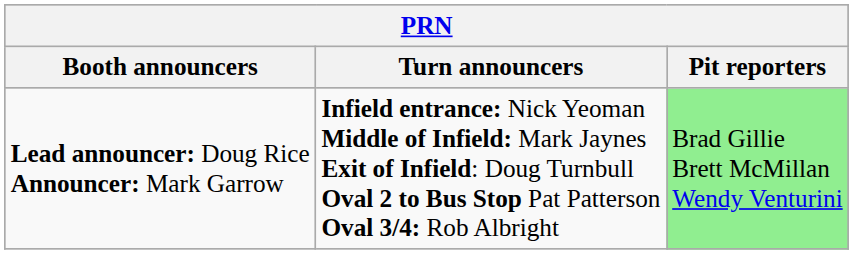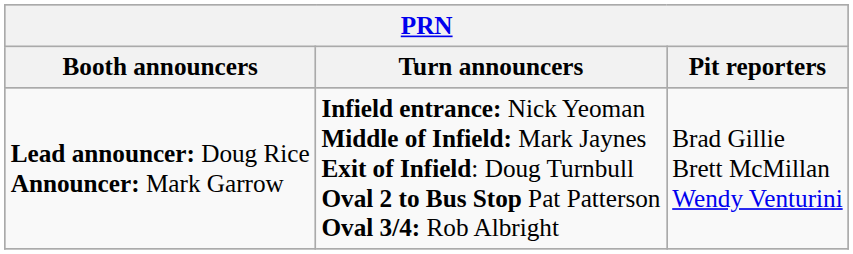(757, 168) lightgreen background -> (757, 168) no background
